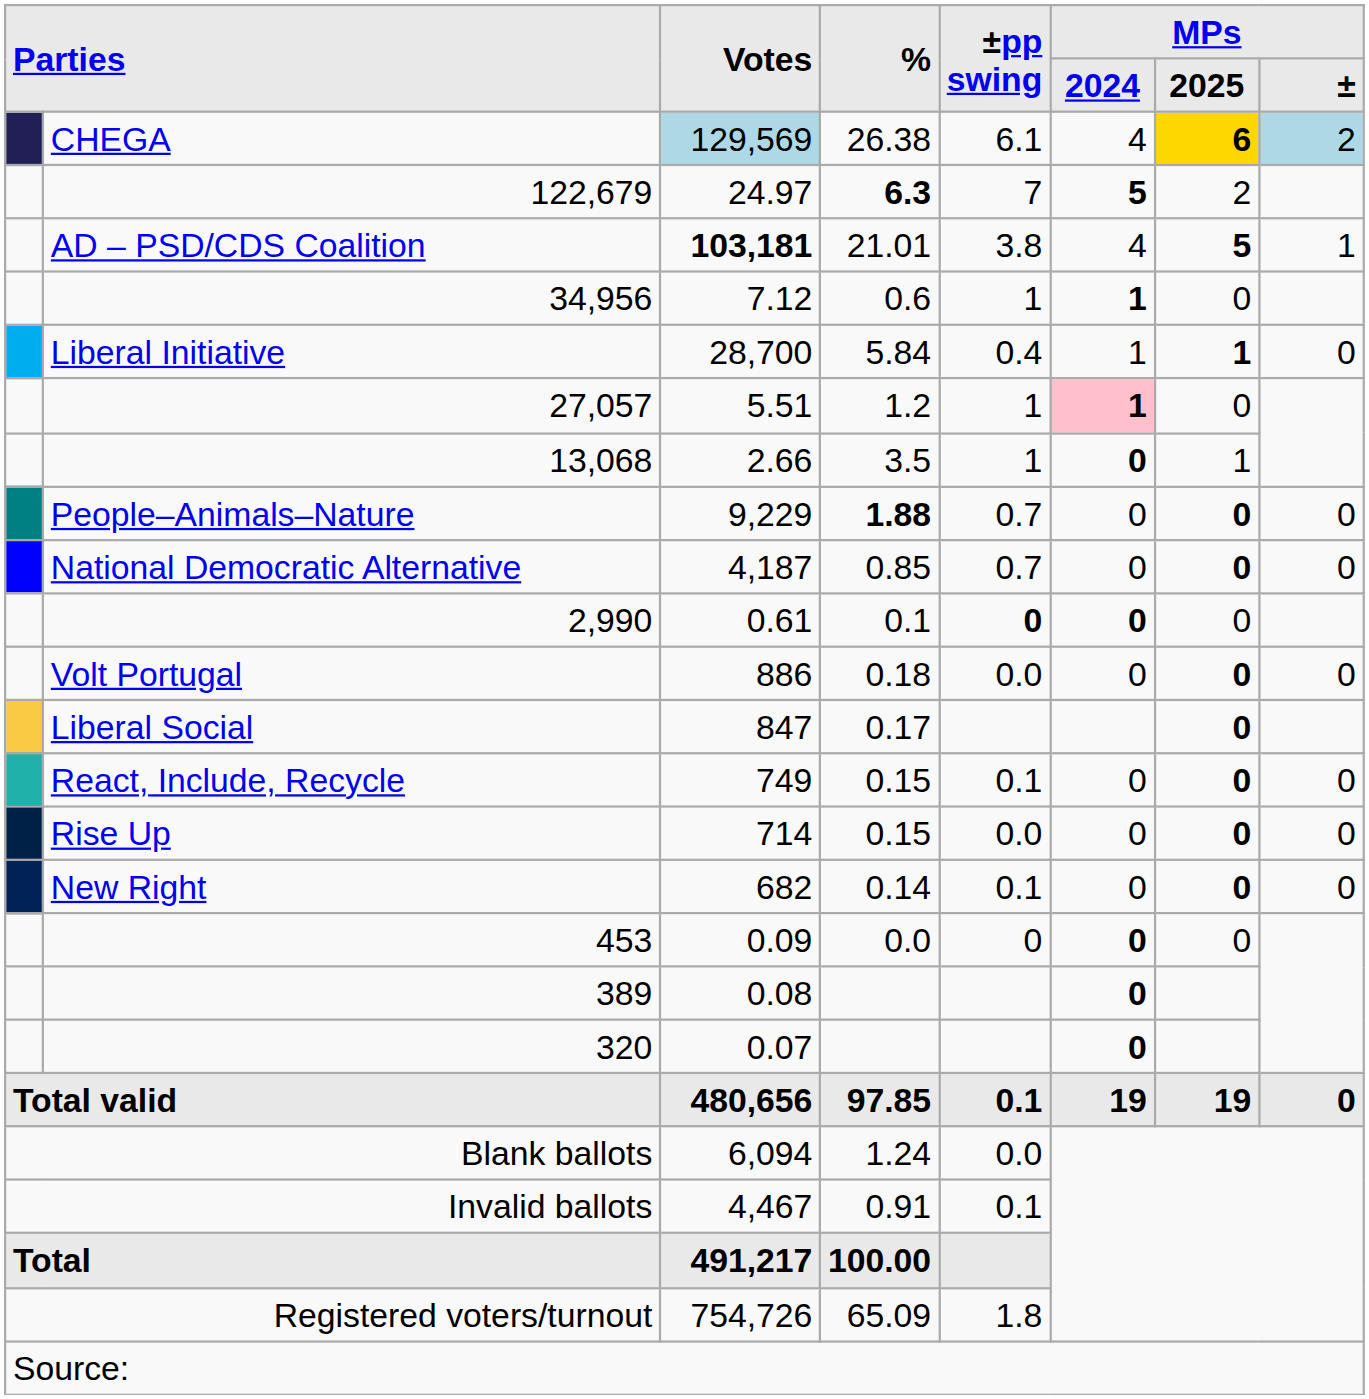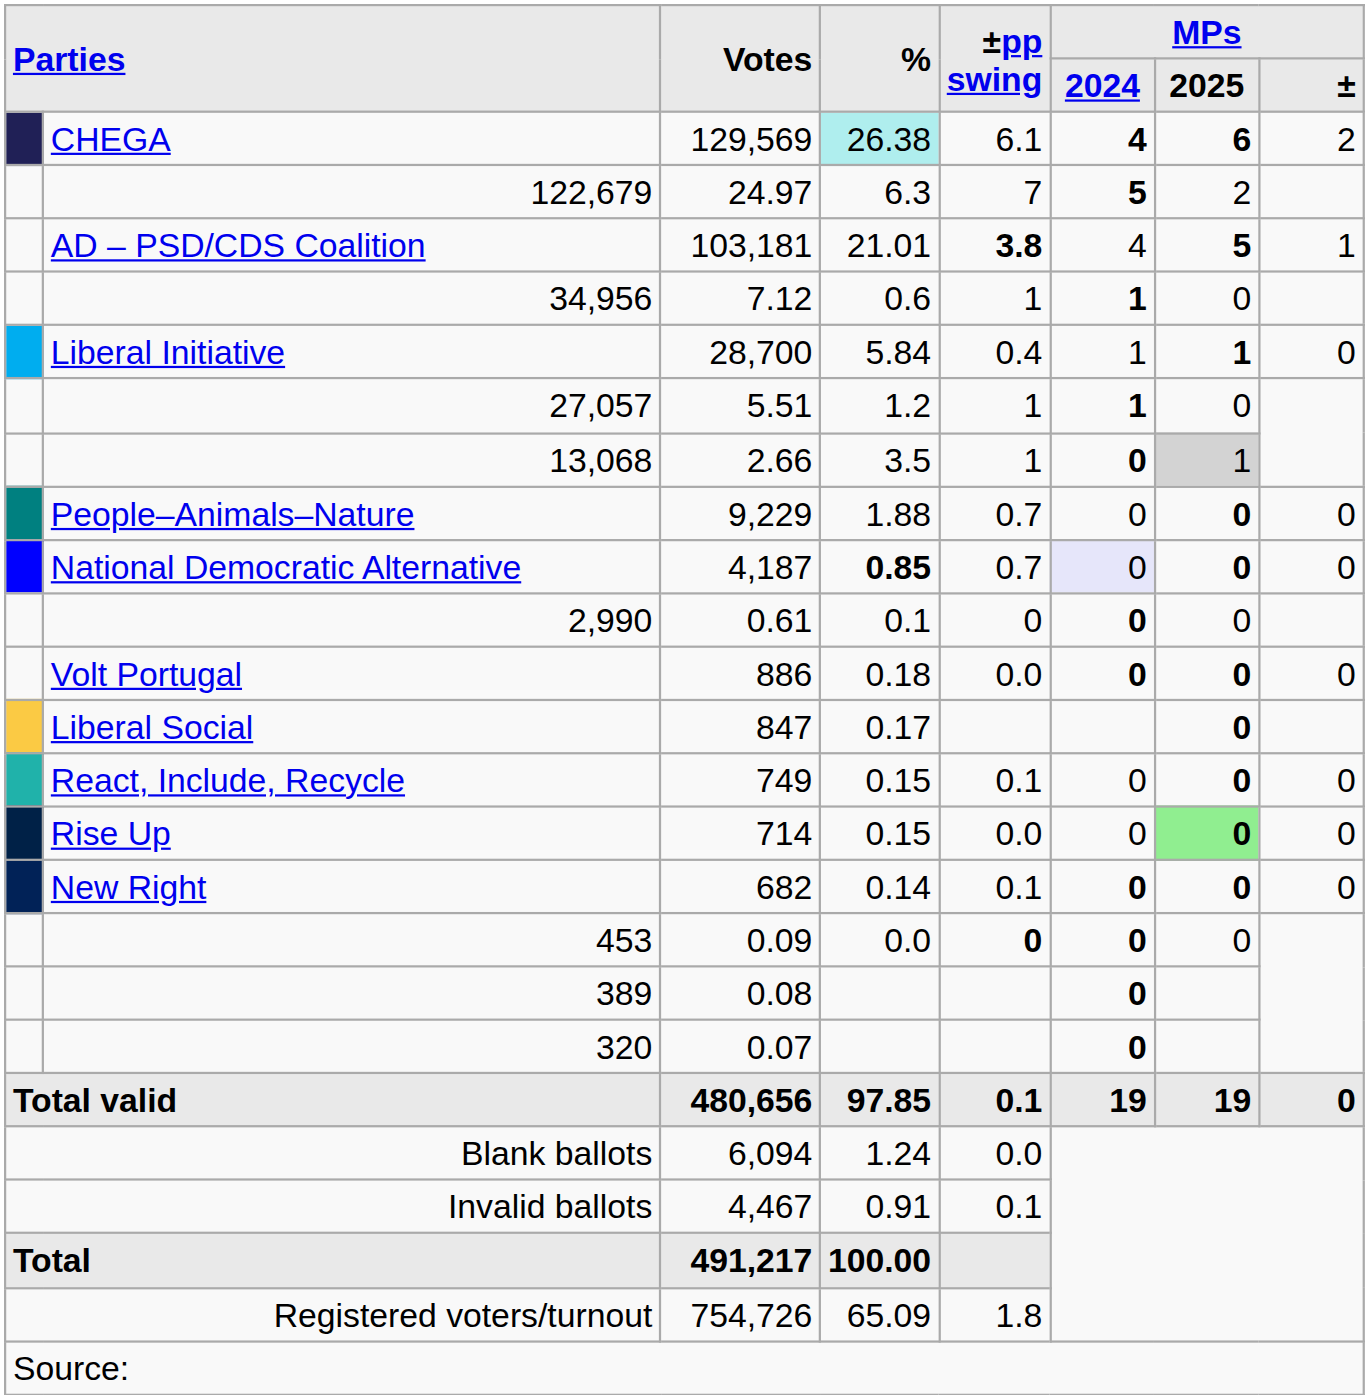(751, 139) lightblue background -> (751, 139) no background
(889, 139) no background -> (889, 139) paleturquoise background
(1137, 139) normal -> (1137, 139) bold
(1242, 139) gold background -> (1242, 139) no background
(1346, 139) lightblue background -> (1346, 139) no background
(908, 192) bold -> (908, 192) normal
(751, 246) bold -> (751, 246) normal
(1019, 246) normal -> (1019, 246) bold
(1137, 406) pink background -> (1137, 406) no background
(1242, 459) no background -> (1242, 459) lightgrey background
(898, 513) bold -> (898, 513) normal
(898, 566) normal -> (898, 566) bold
(1137, 566) no background -> (1137, 566) lavender background
(1033, 620) bold -> (1033, 620) normal
(1137, 673) normal -> (1137, 673) bold
(1242, 833) no background -> (1242, 833) lightgreen background
(1137, 887) normal -> (1137, 887) bold
(1033, 940) normal -> (1033, 940) bold
